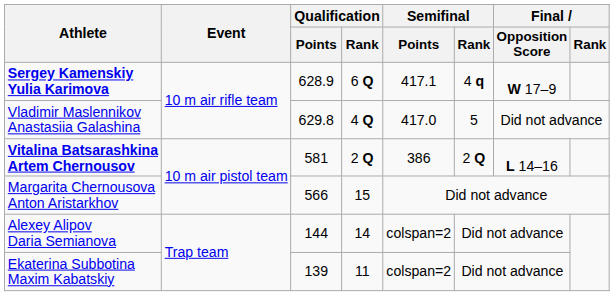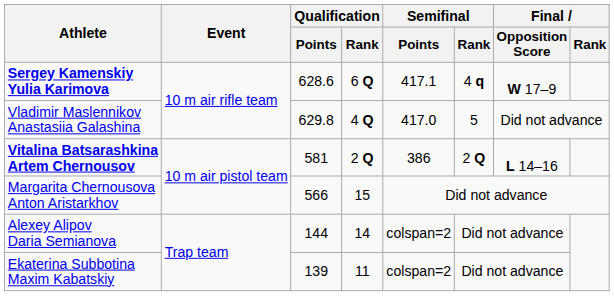(316, 82) 628.9 -> (316, 82) 628.6
